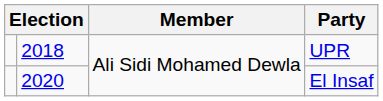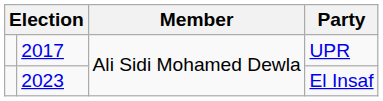(43, 50) 2018 -> (43, 50) 2017
(43, 80) 2020 -> (43, 80) 2023
